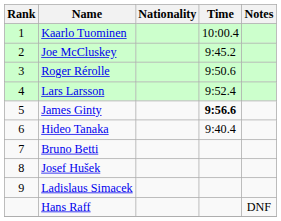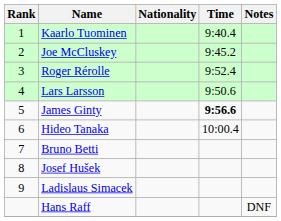(220, 33) 10:00.4 -> (220, 33) 9:40.4
(220, 71) 9:50.6 -> (220, 71) 9:52.4
(220, 91) 9:52.4 -> (220, 91) 9:50.6
(220, 129) 9:40.4 -> (220, 129) 10:00.4
